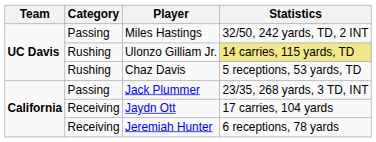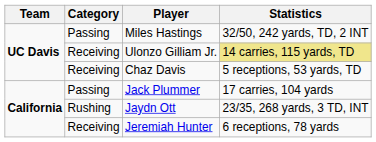(89, 52) Rushing -> (94, 52) Receiving
(89, 71) Rushing -> (94, 71) Receiving
(295, 89) 23/35, 268 yards, 3 TD, INT -> (278, 89) 17 carries, 104 yards
(94, 108) Receiving -> (89, 108) Rushing
(278, 108) 17 carries, 104 yards -> (295, 108) 23/35, 268 yards, 3 TD, INT
